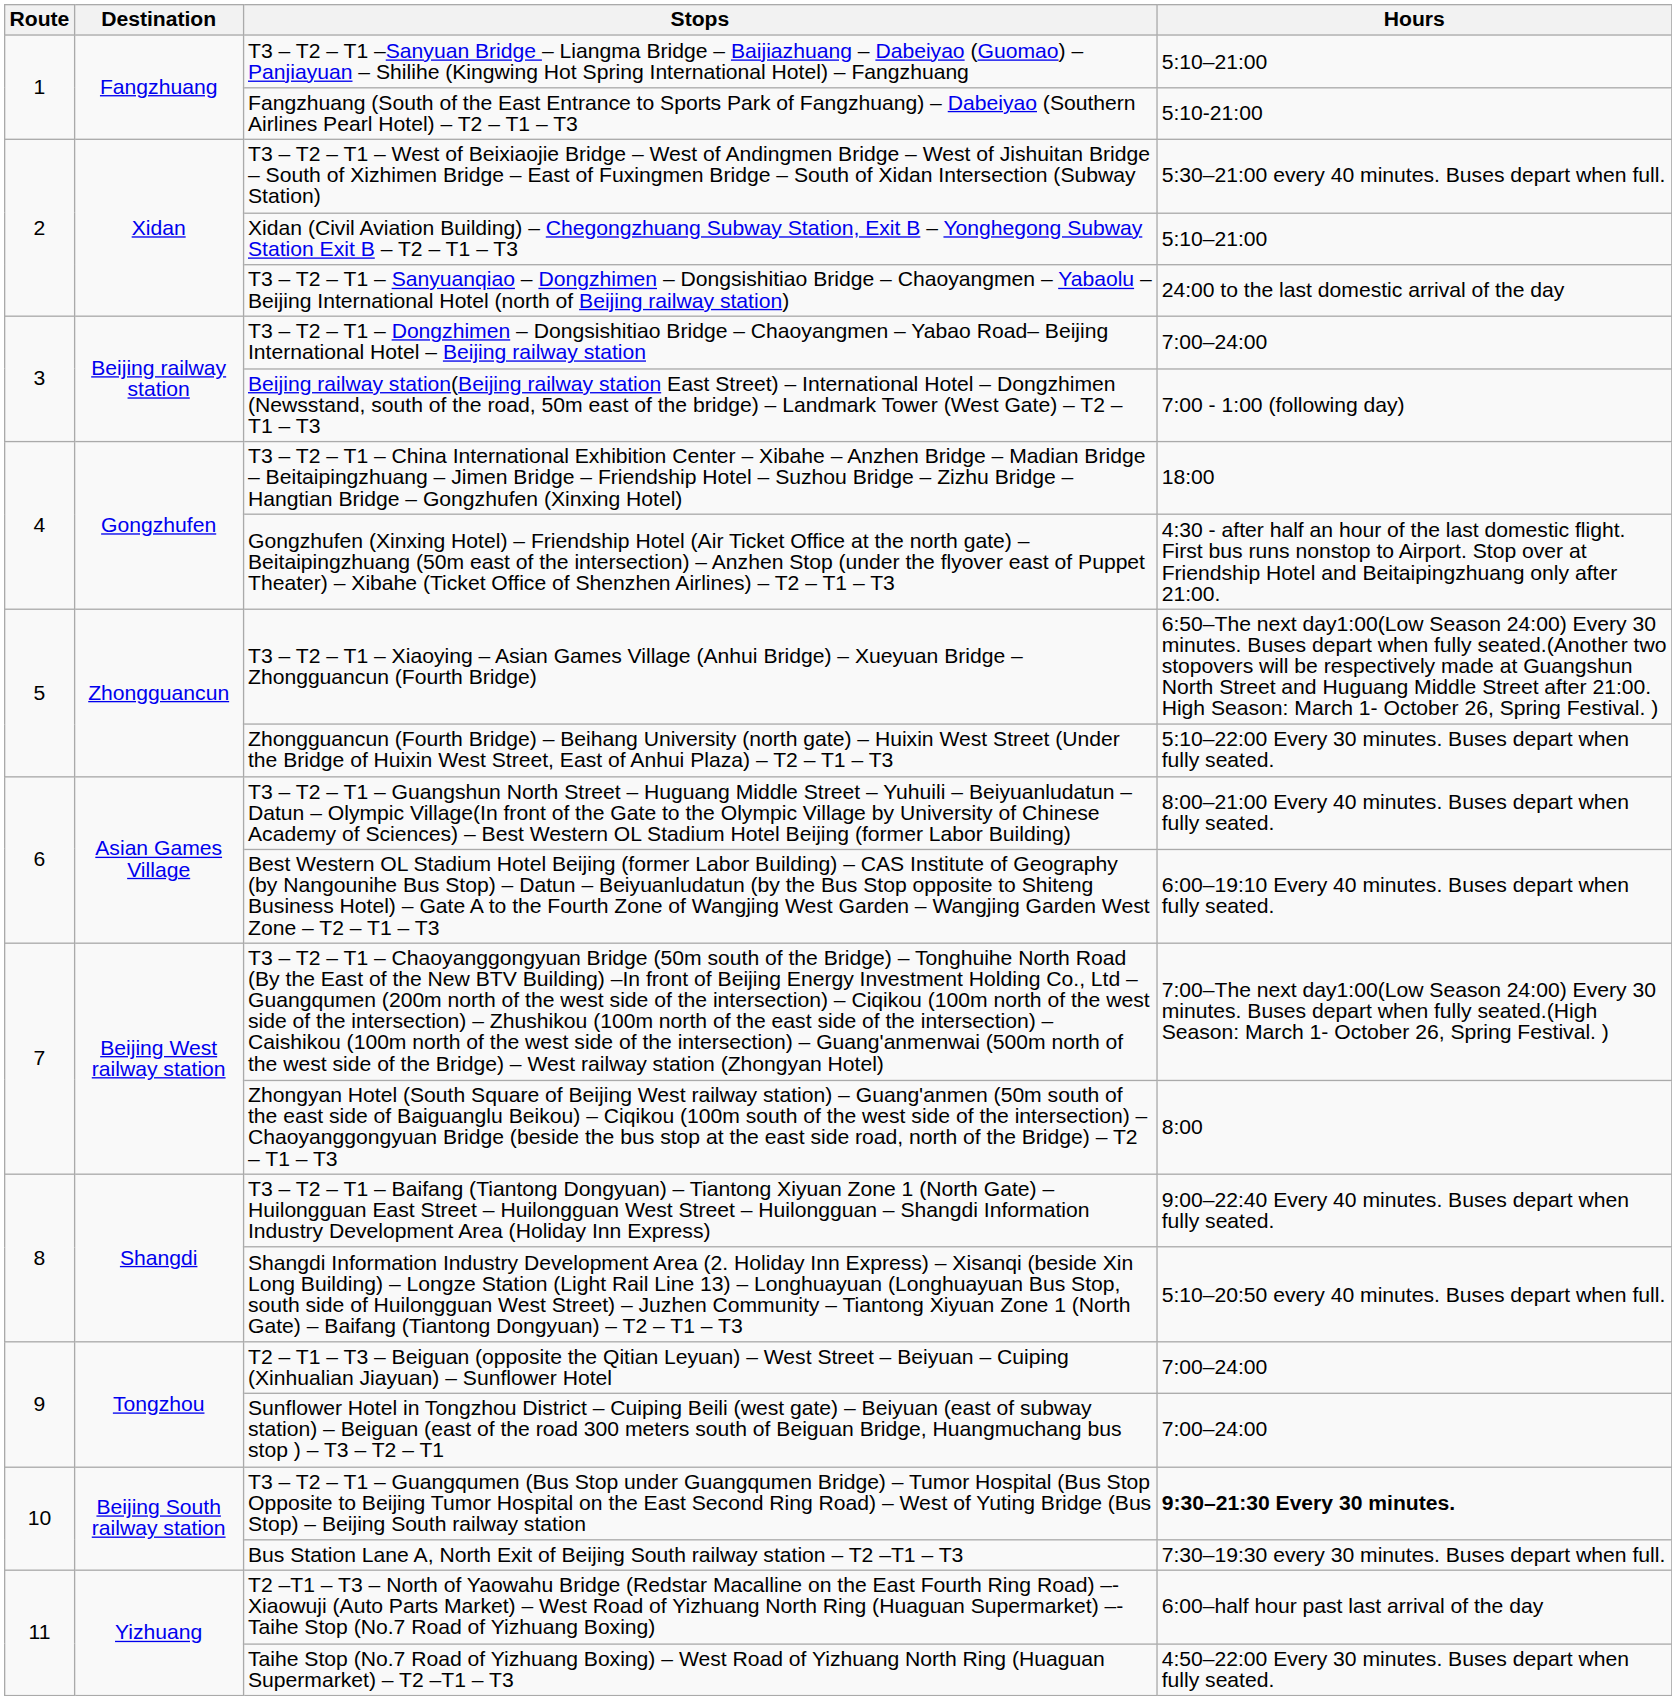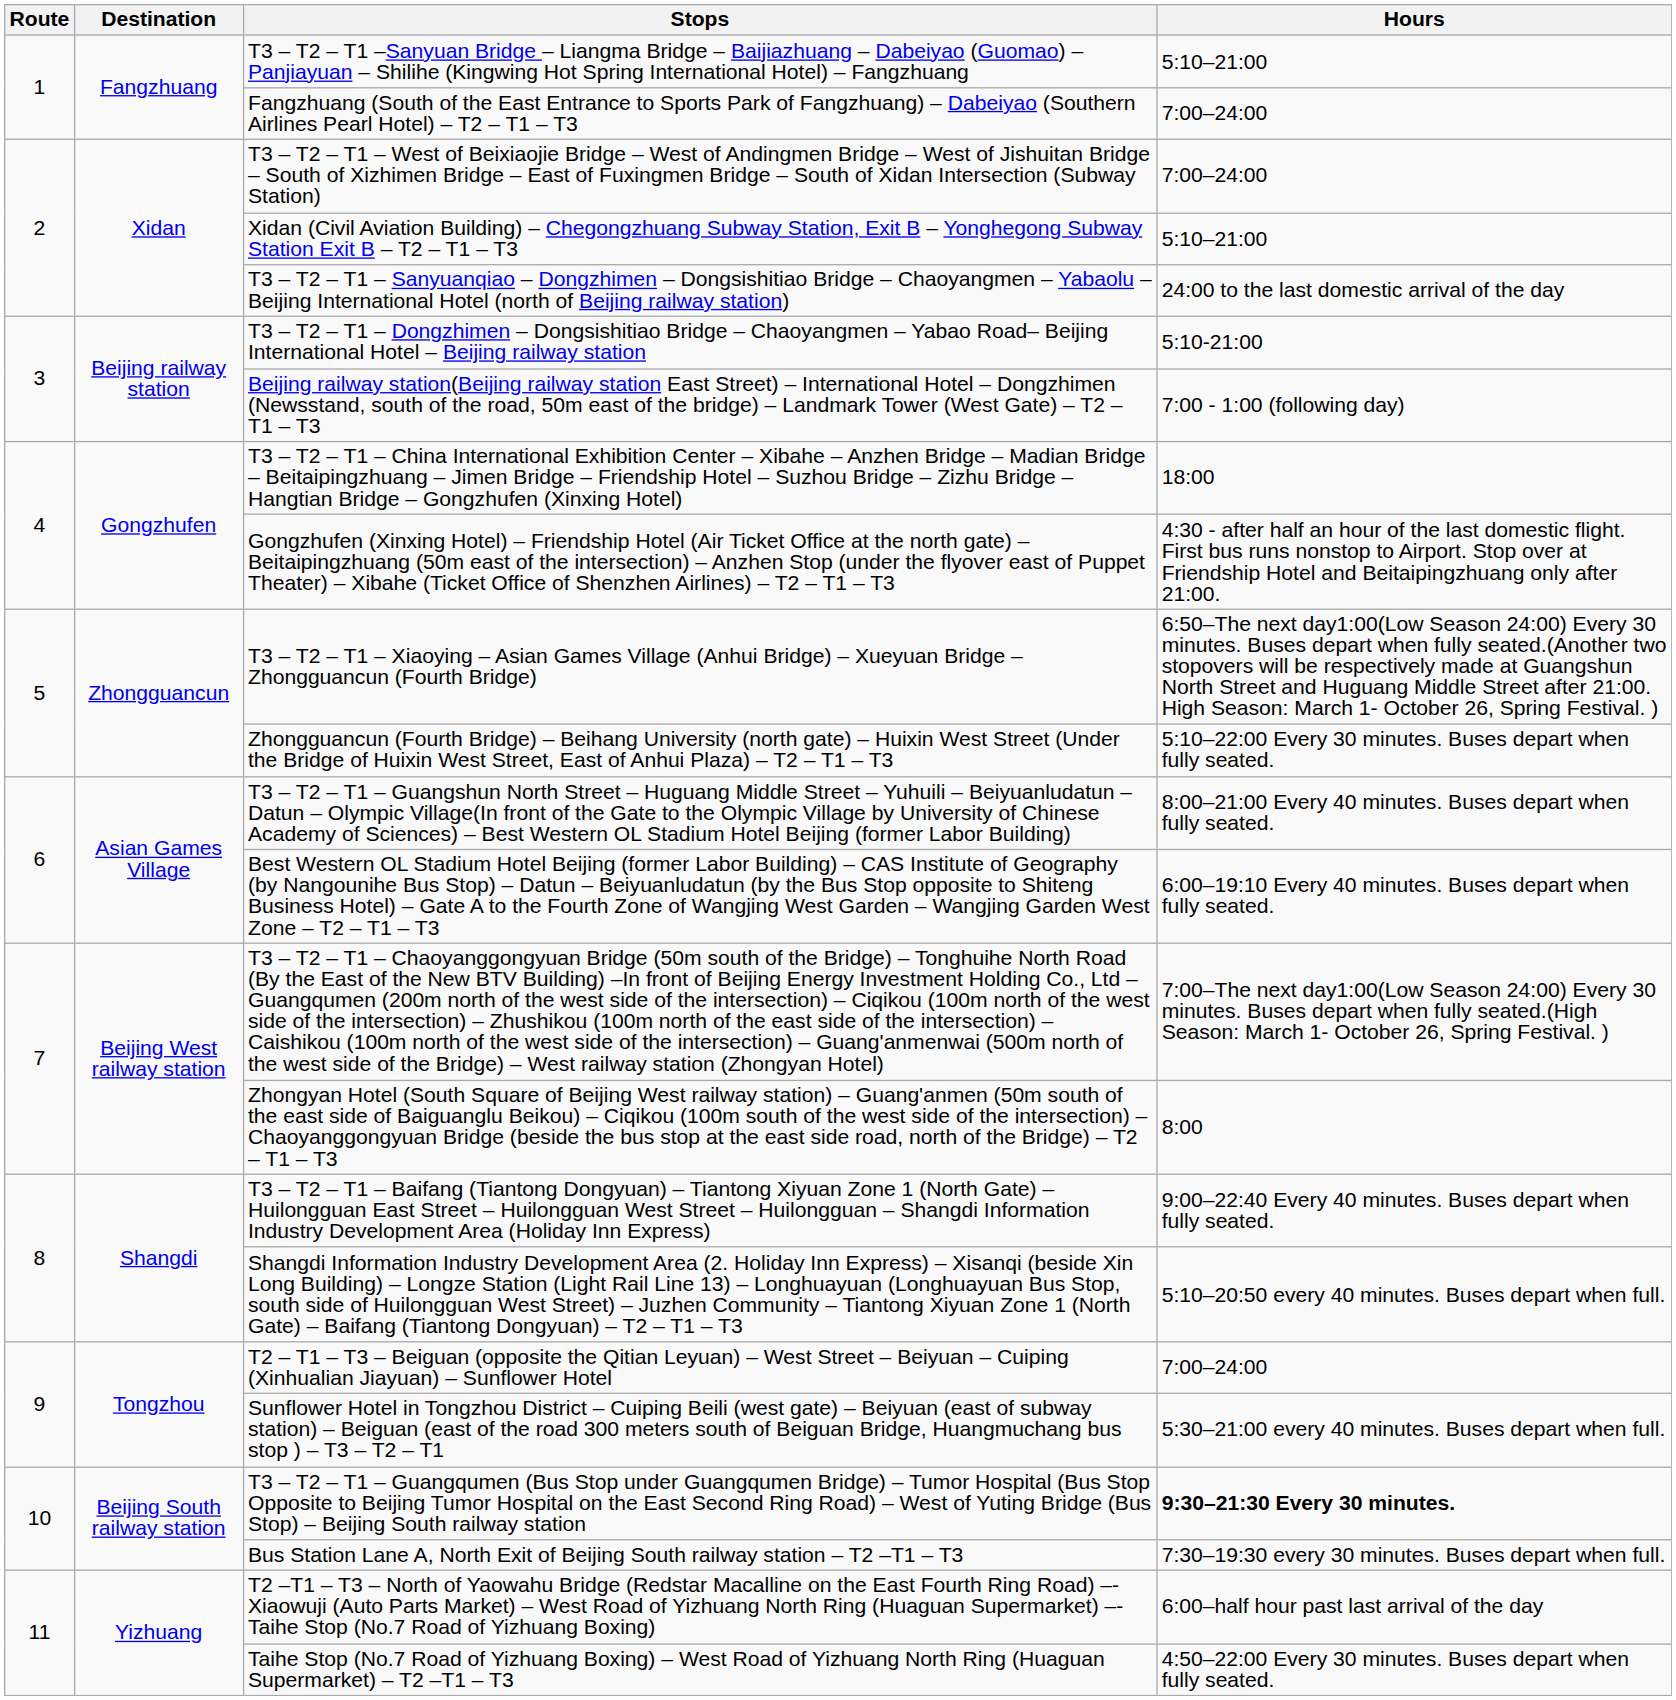(1212, 113) 5:10-21:00 -> (1214, 113) 7:00–24:00
(1413, 175) 5:30–21:00 every 40 minutes. Buses depart when full. -> (1214, 175) 7:00–24:00
(1214, 342) 7:00–24:00 -> (1212, 342) 5:10-21:00
(1214, 1429) 7:00–24:00 -> (1413, 1429) 5:30–21:00 every 40 minutes. Buses depart when full.
